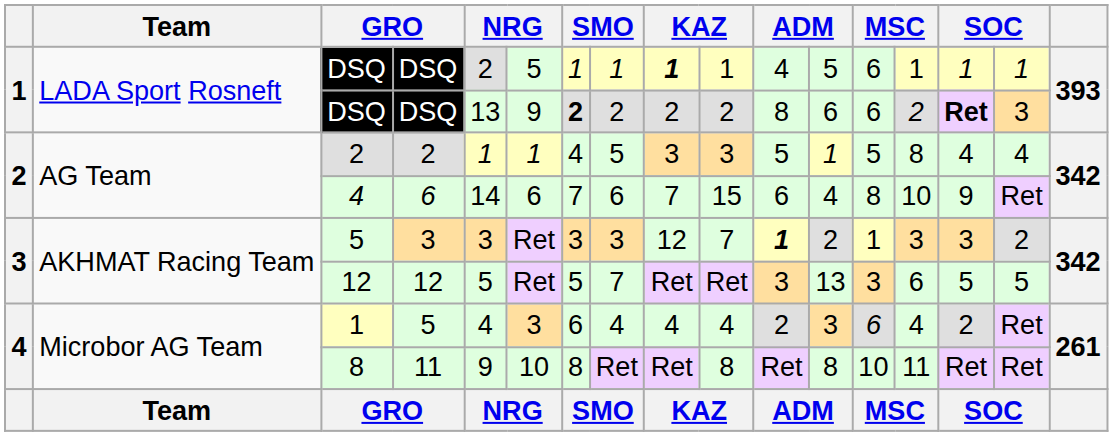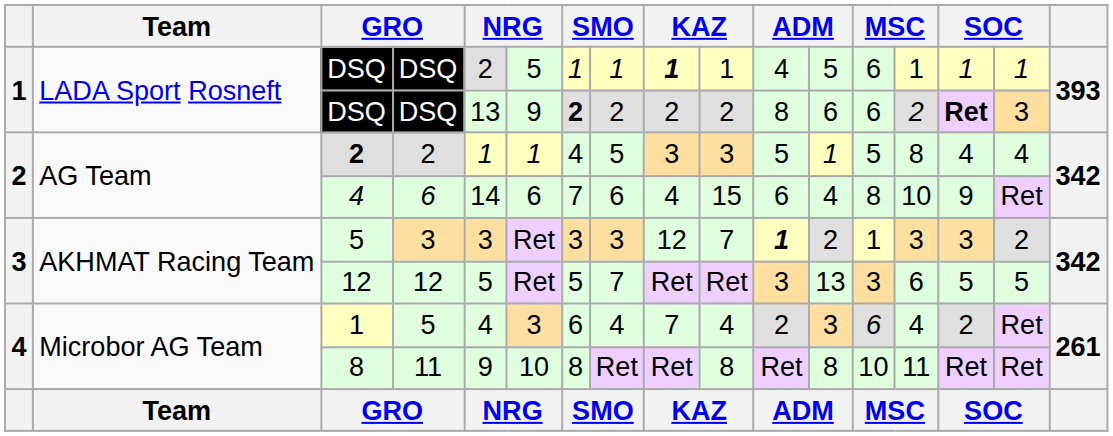(357, 154) normal -> (357, 154) bold
(672, 197) 7 -> (672, 197) 4
(672, 325) 4 -> (672, 325) 7
